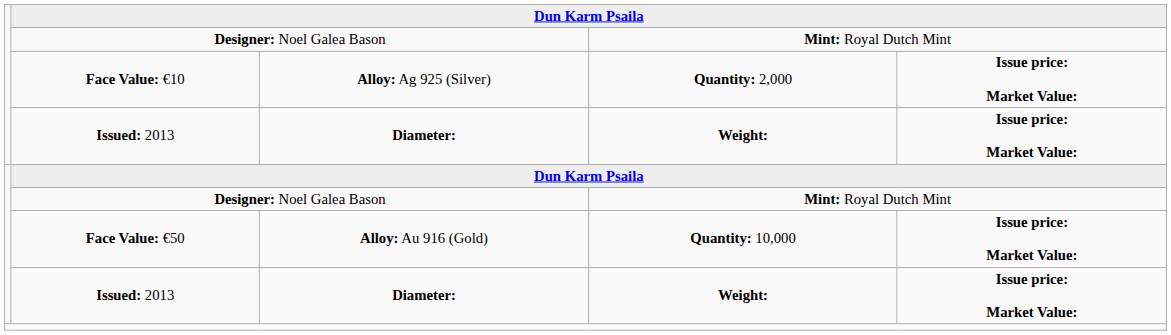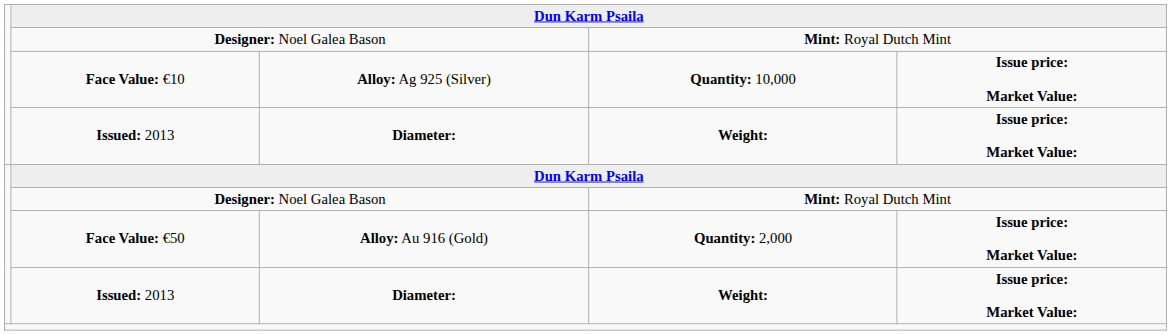(743, 79) Quantity: 2,000 -> (743, 79) Quantity: 10,000
(743, 239) Quantity: 10,000 -> (743, 239) Quantity: 2,000
